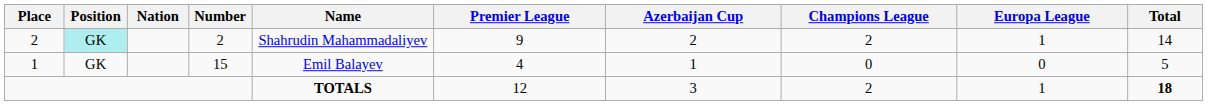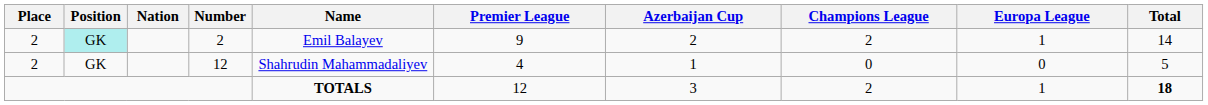(343, 40) Shahrudin Mahammadaliyev -> (343, 40) Emil Balayev
(34, 64) 1 -> (34, 64) 2
(220, 64) 15 -> (220, 64) 12
(343, 64) Emil Balayev -> (343, 64) Shahrudin Mahammadaliyev
